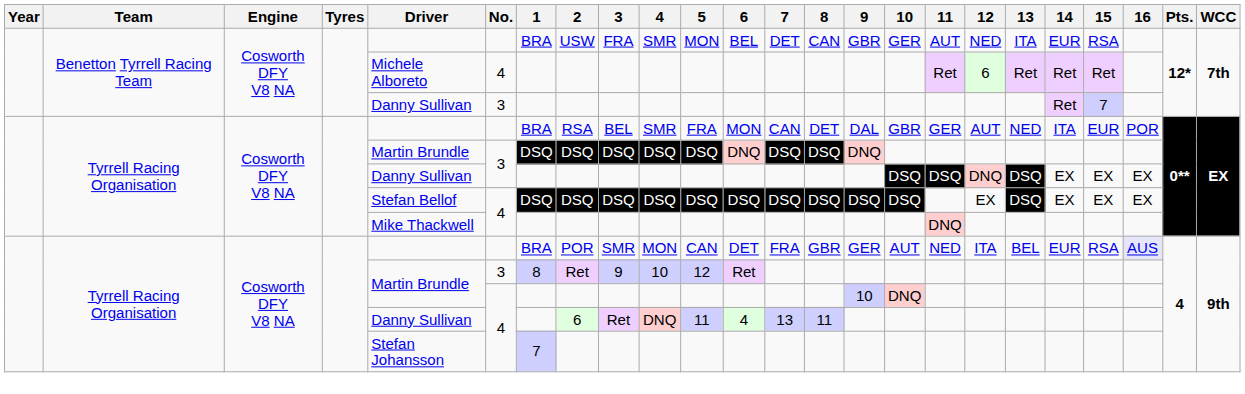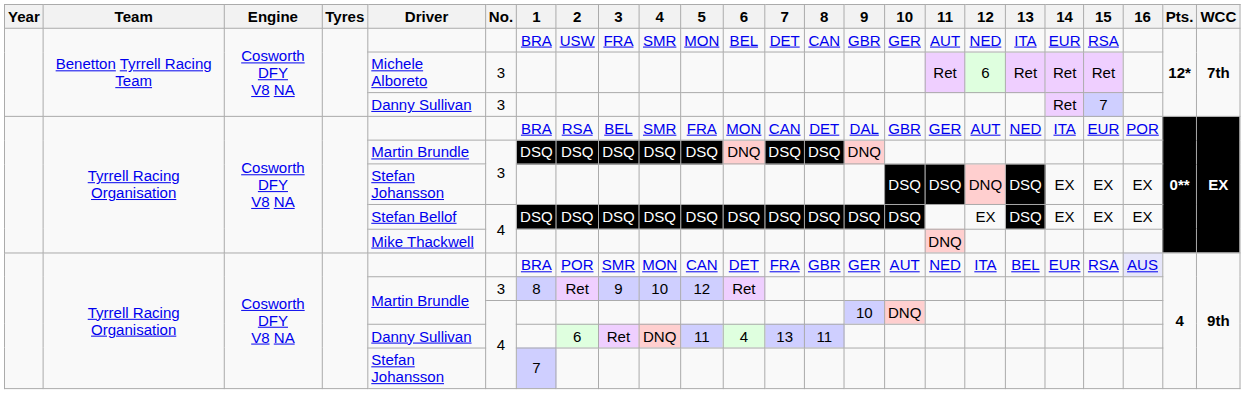(501, 73) 4 -> (501, 73) 3
(421, 176) Danny Sullivan -> (408, 185) Stefan Johansson
